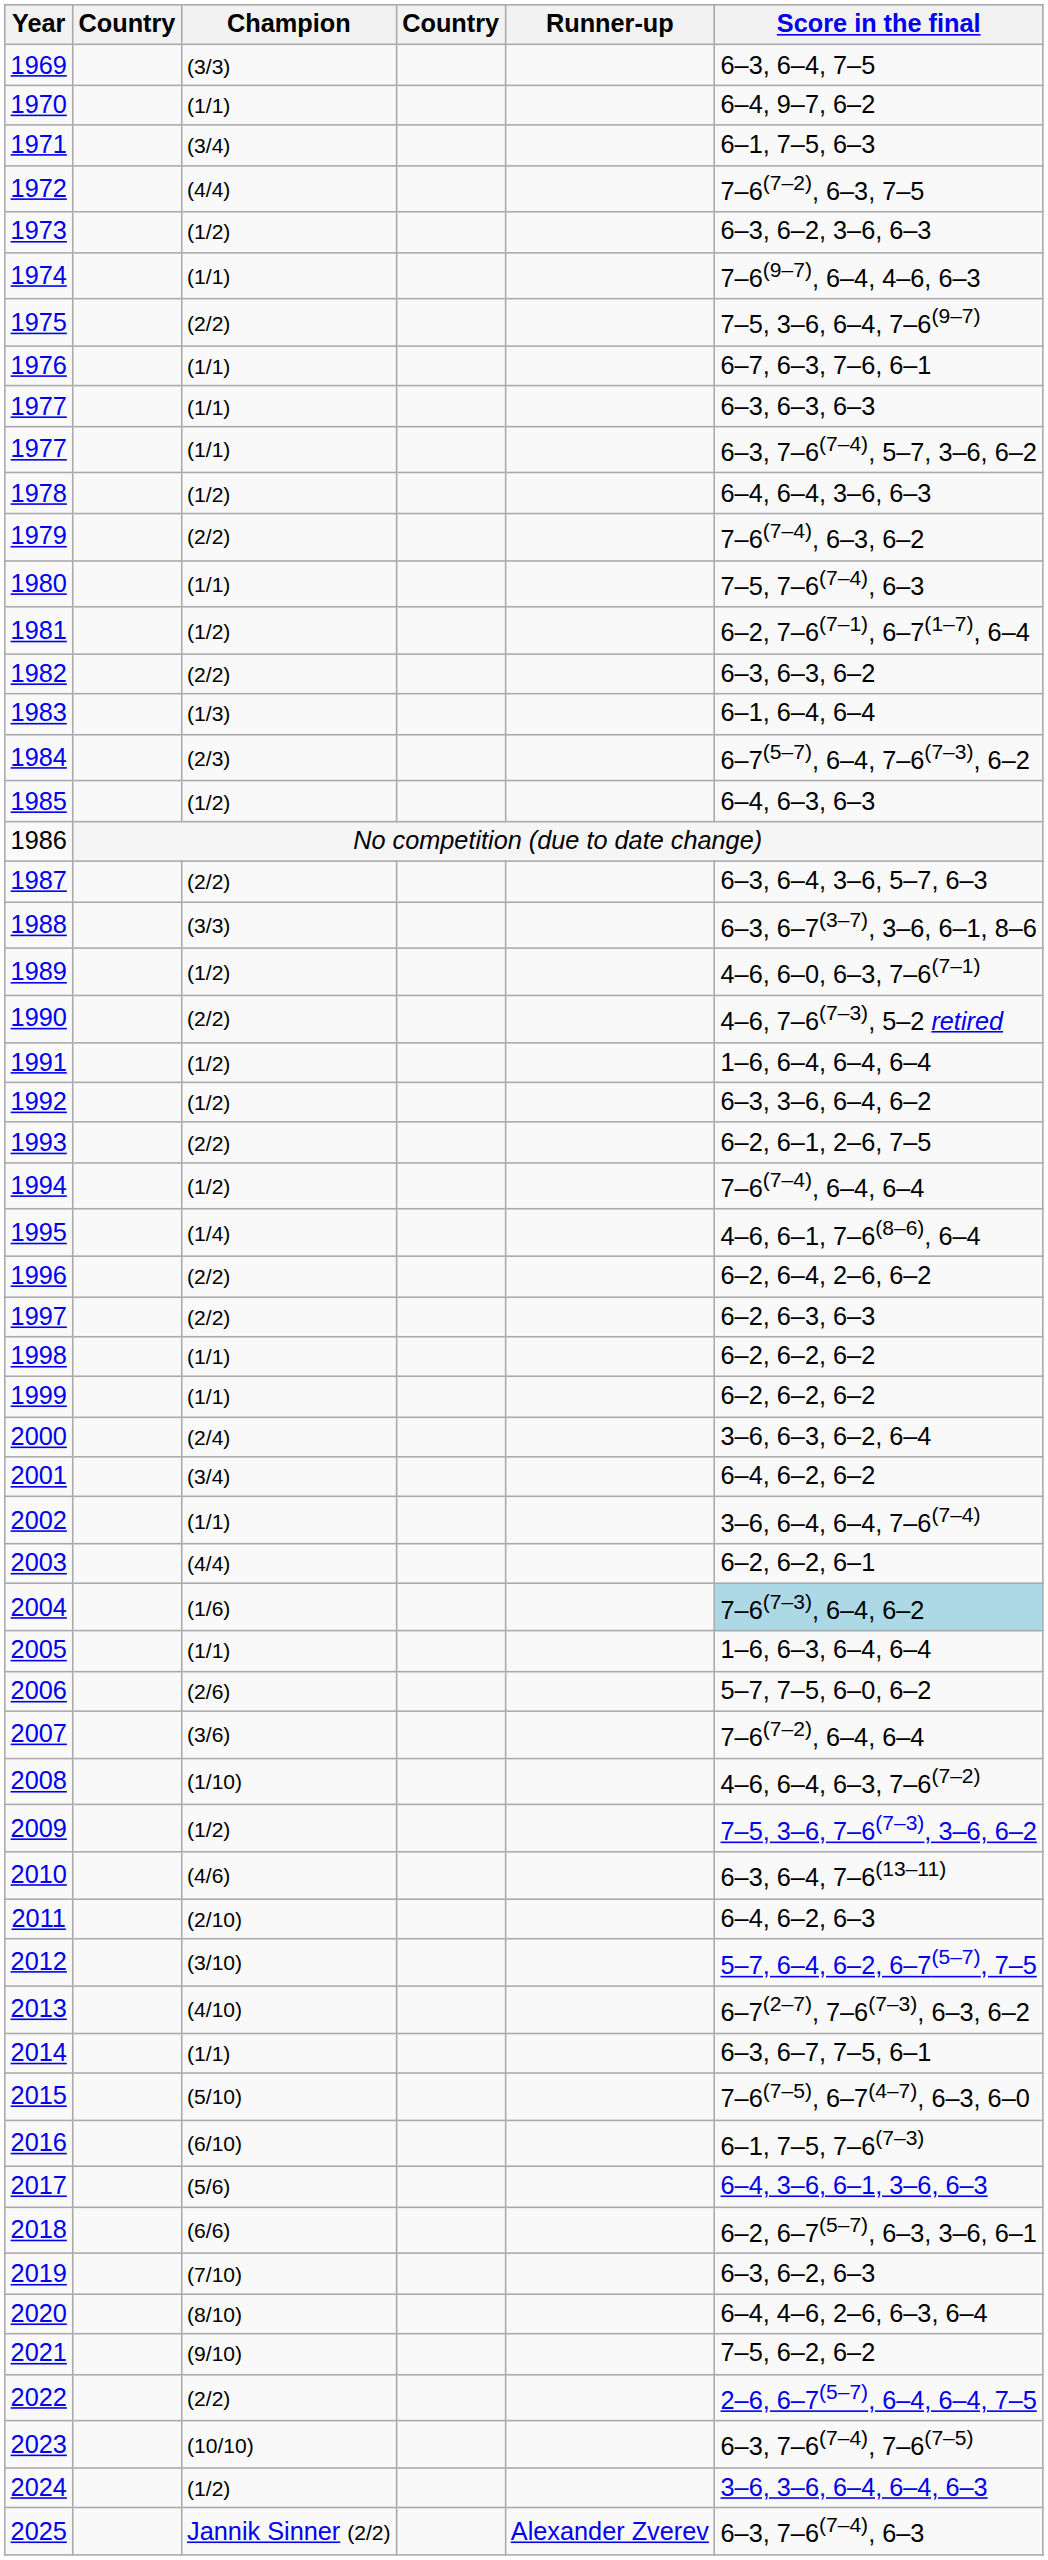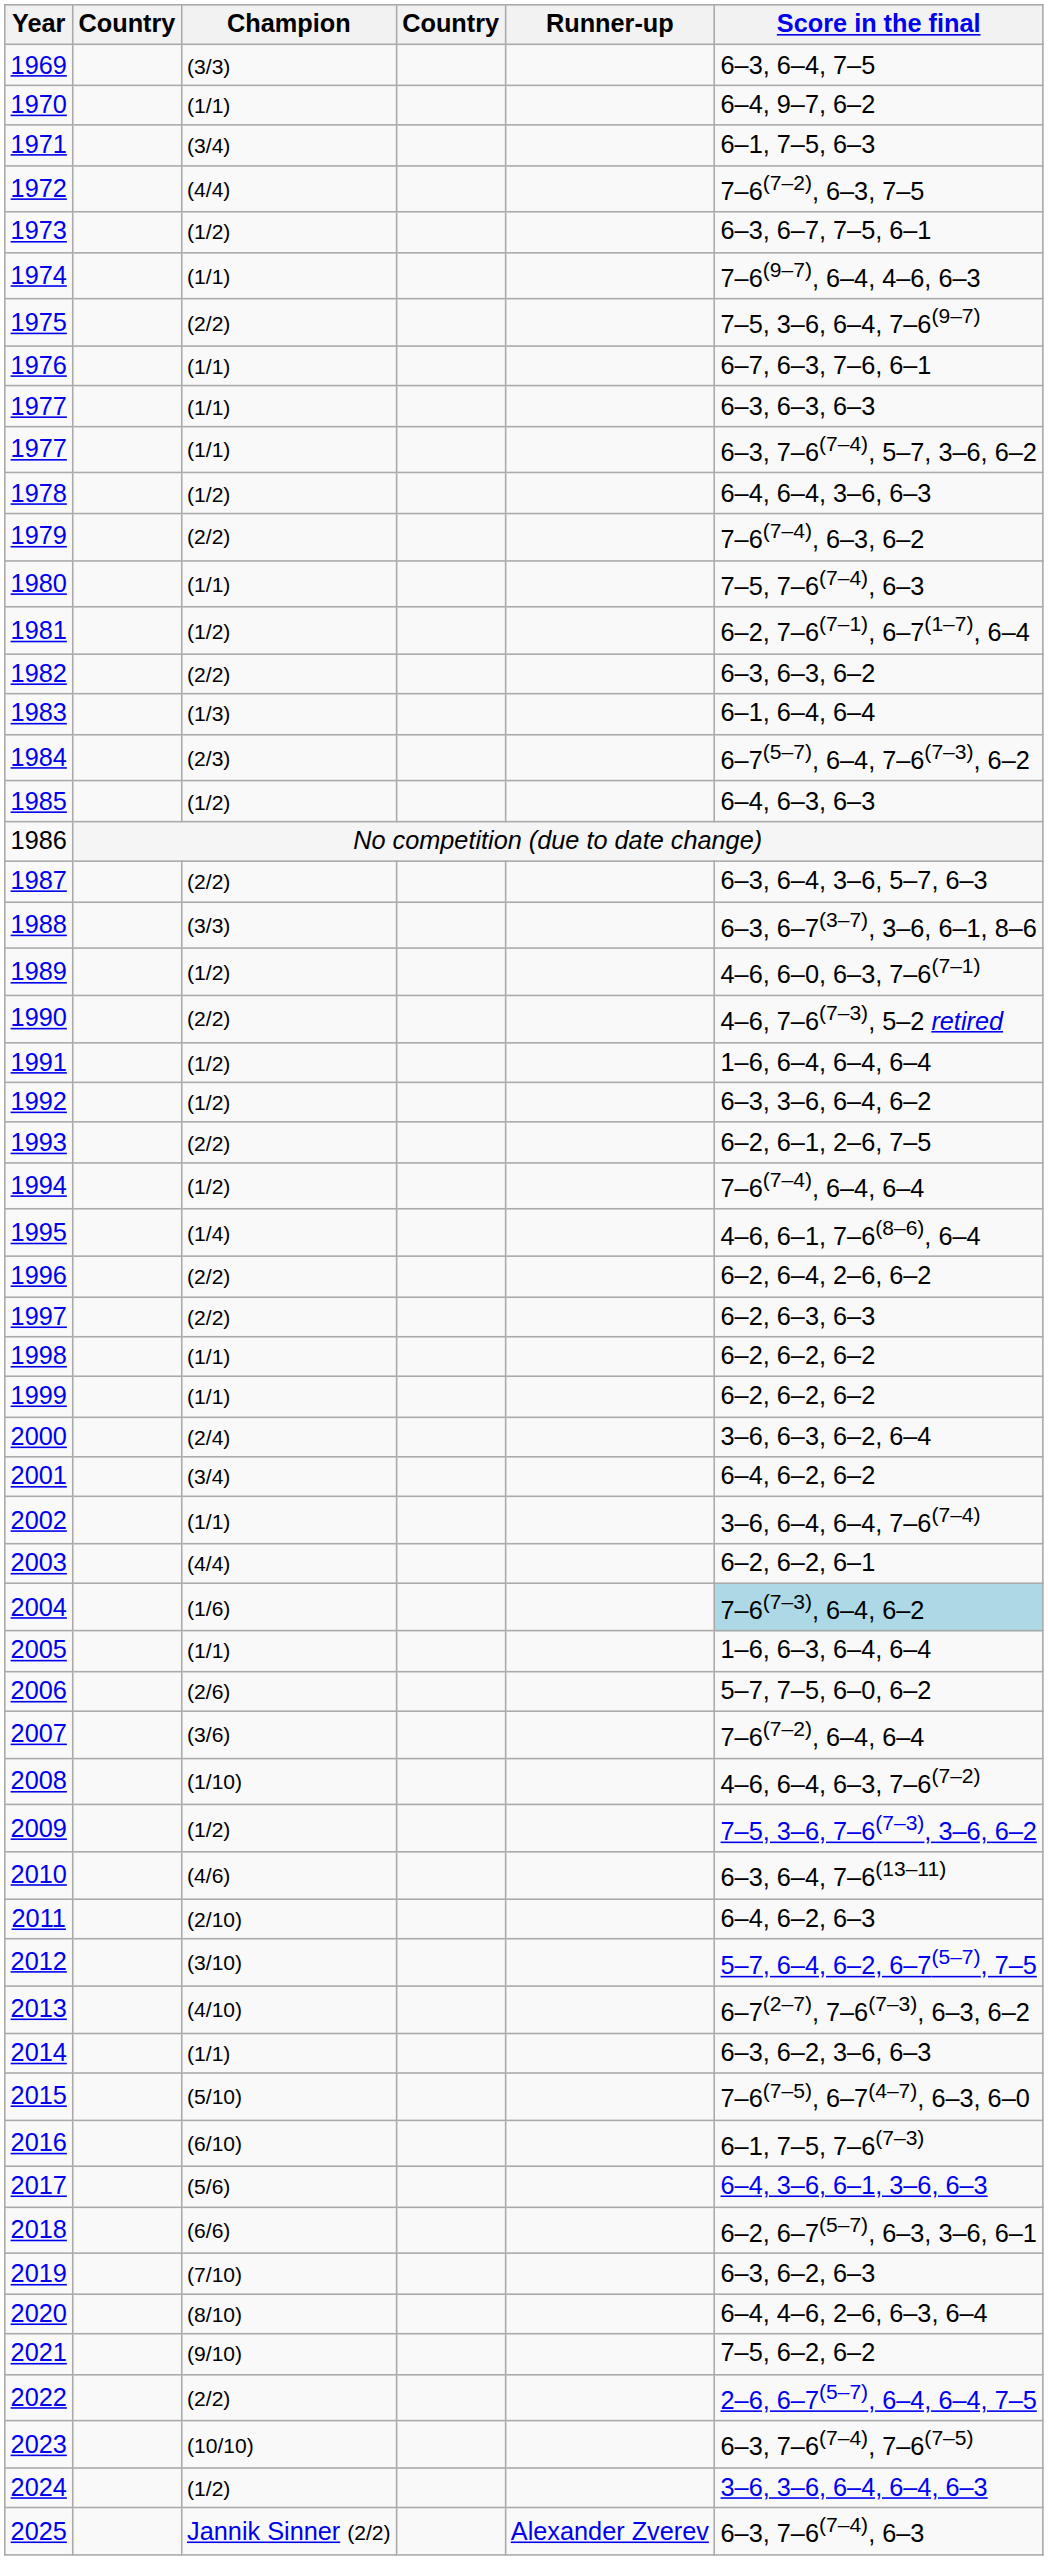(826, 231) 6–3, 6–2, 3–6, 6–3 -> (826, 231) 6–3, 6–7, 7–5, 6–1
(826, 2052) 6–3, 6–7, 7–5, 6–1 -> (826, 2052) 6–3, 6–2, 3–6, 6–3
